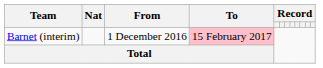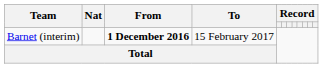(147, 36) normal -> (148, 36) bold
(232, 36) pink background -> (234, 36) no background
